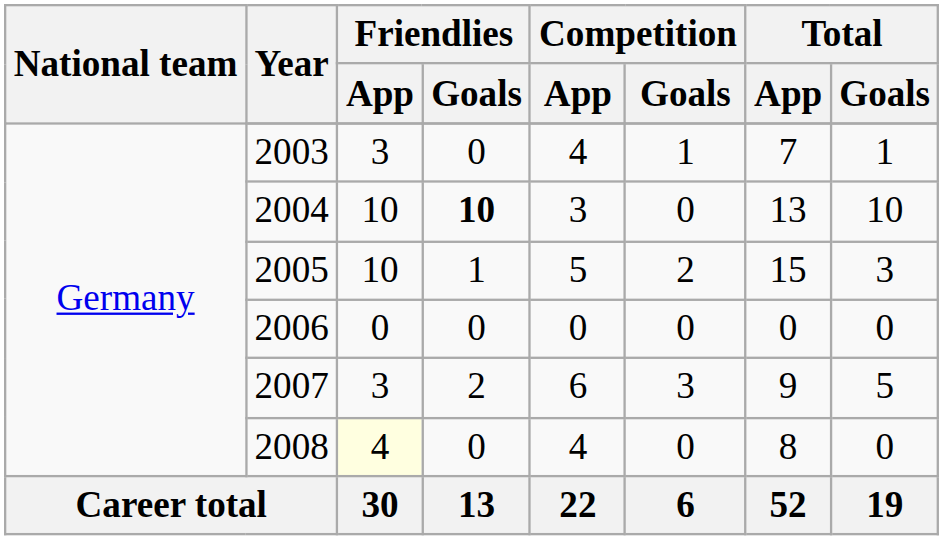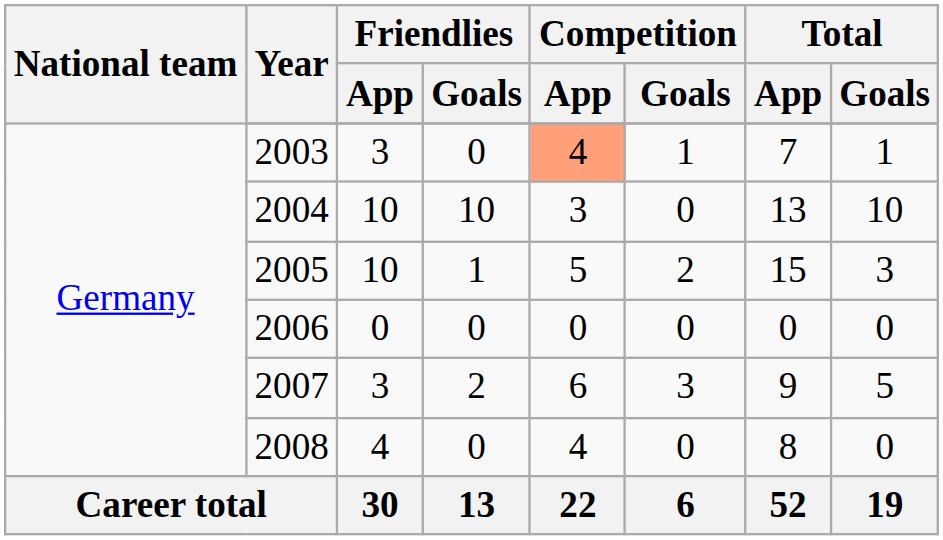(578, 151) no background -> (578, 151) lightsalmon background
(477, 210) bold -> (477, 210) normal
(380, 446) lightyellow background -> (380, 446) no background
